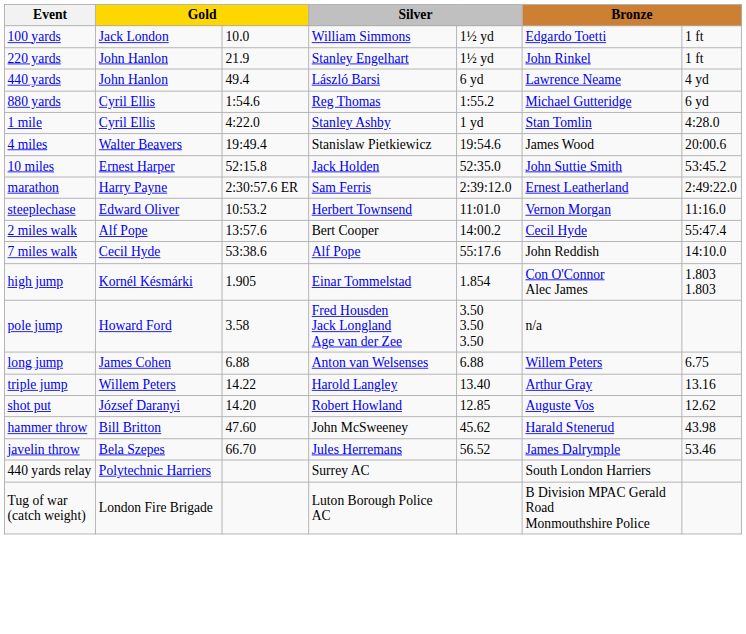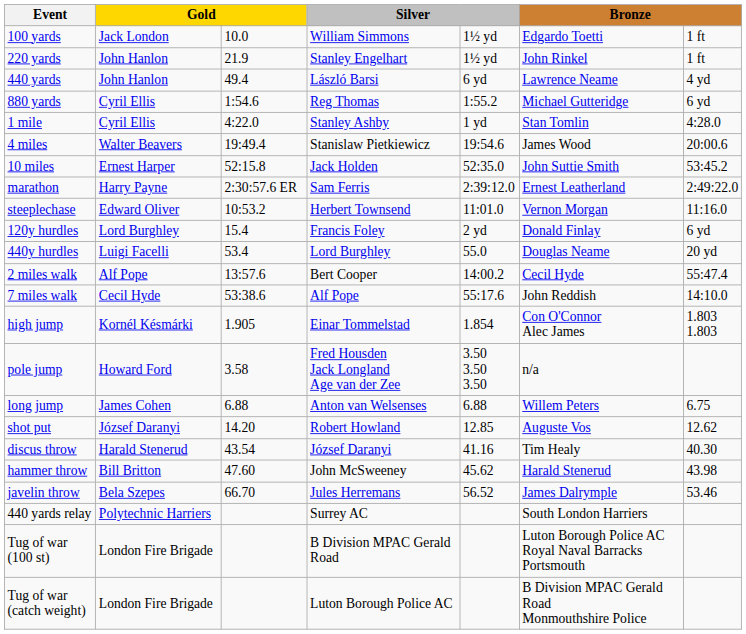+ row: (43, 230)
+ row: (43, 252)
- row: (38, 384)
+ row: (42, 449)
+ row: (38, 550)
